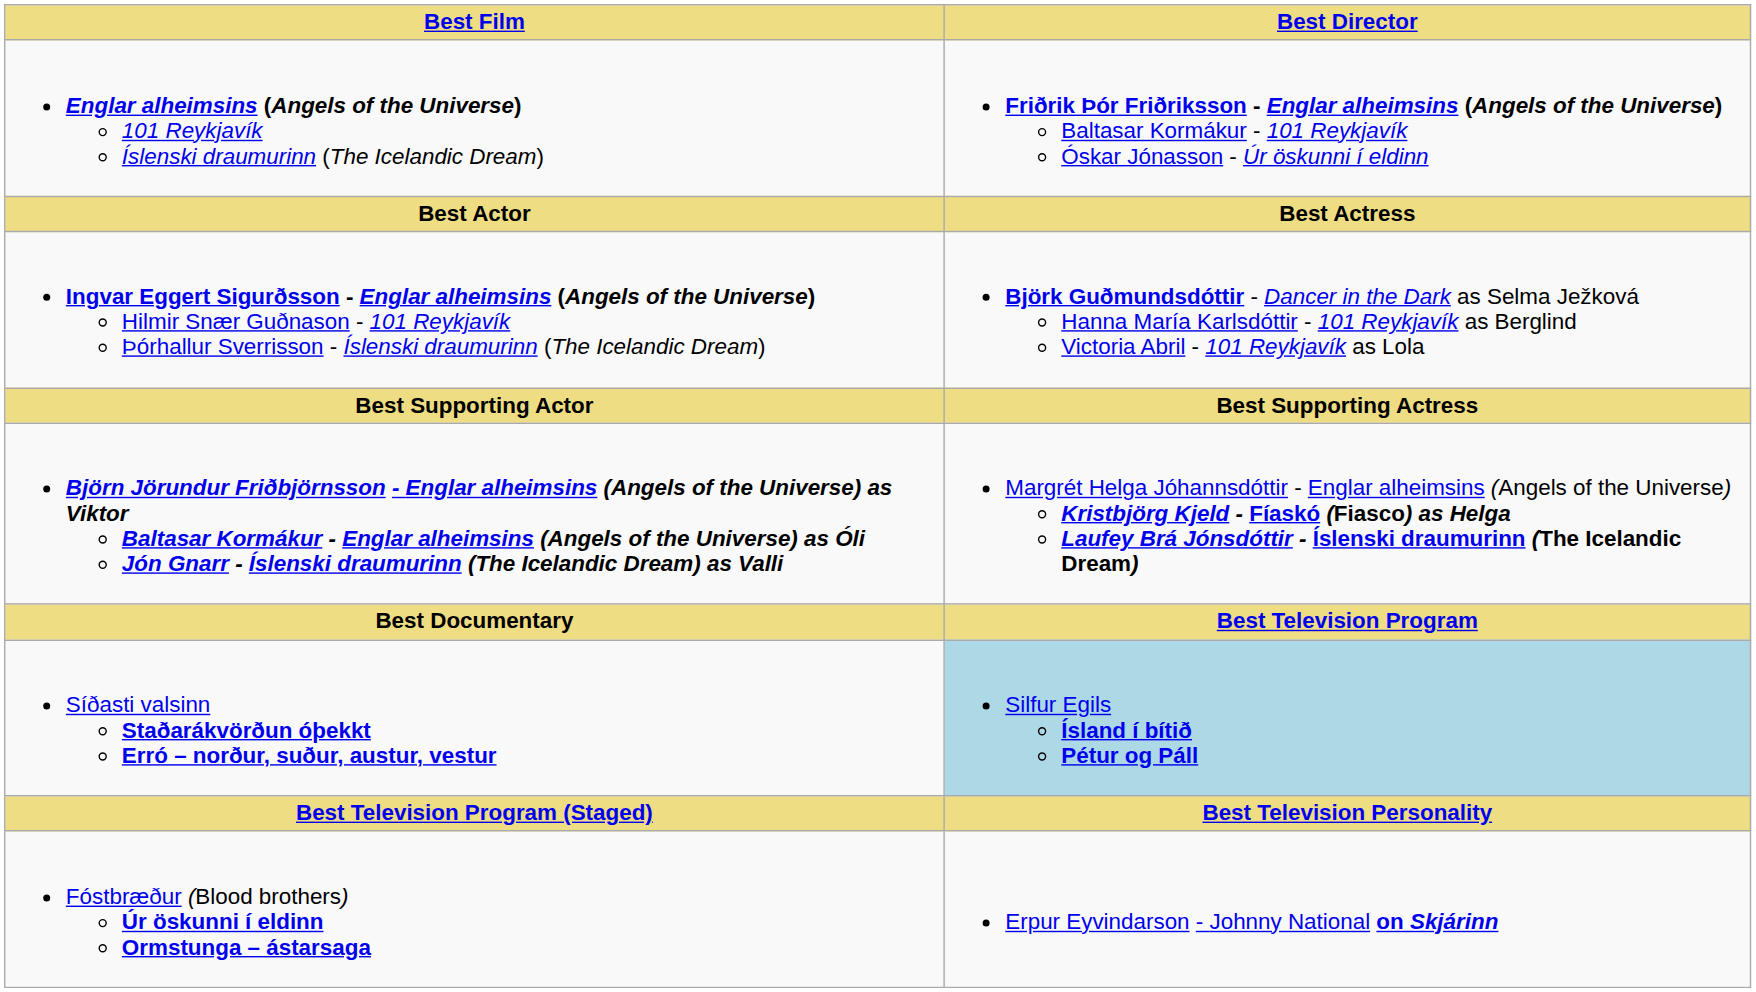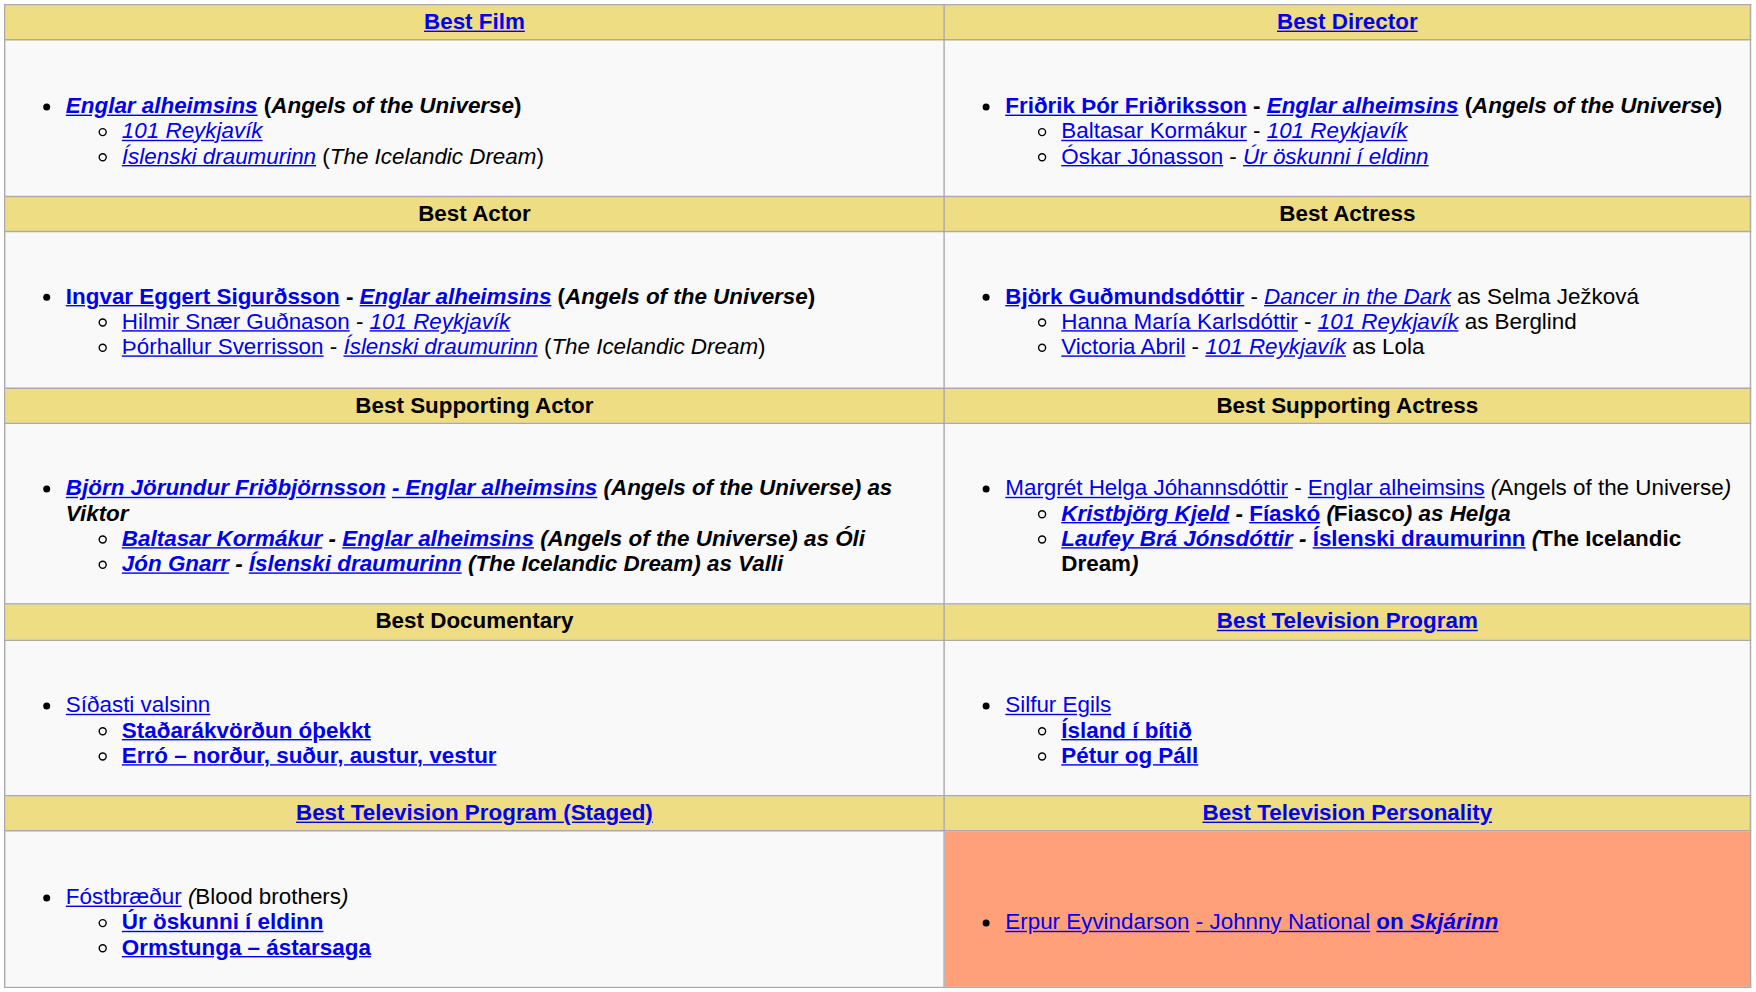(1347, 730) lightblue background -> (1347, 730) no background
(1347, 922) no background -> (1347, 922) lightsalmon background
